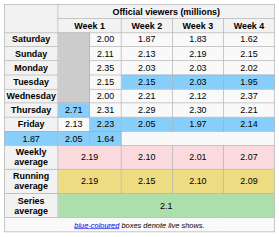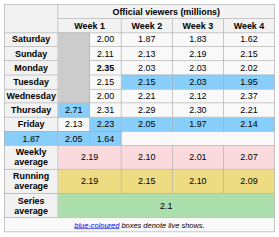(105, 68) normal -> (105, 68) bold
